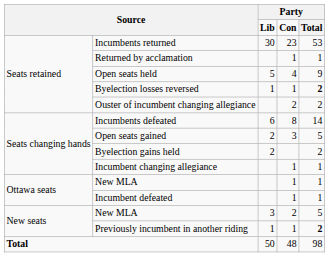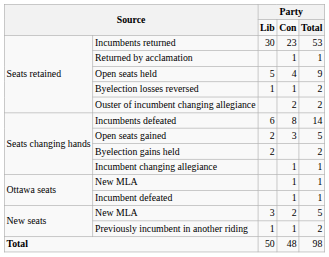(320, 89) bold -> (320, 89) normal
(320, 228) bold -> (320, 228) normal
